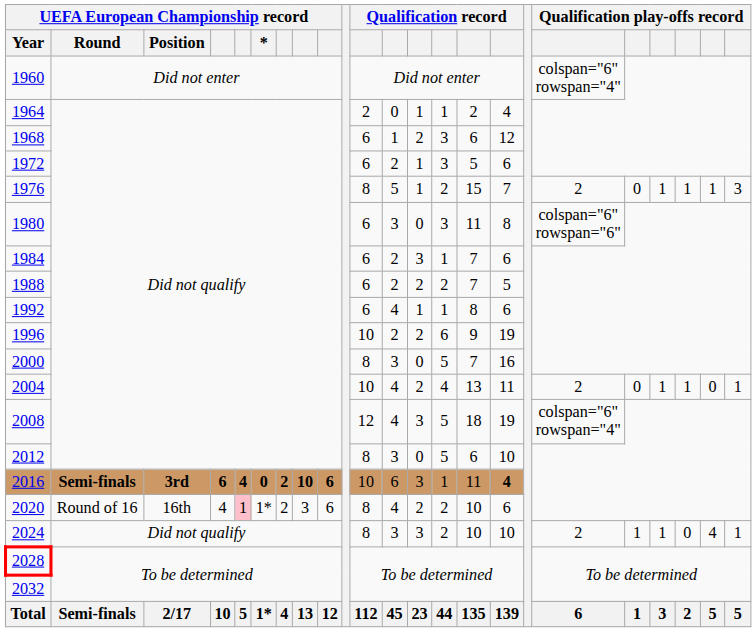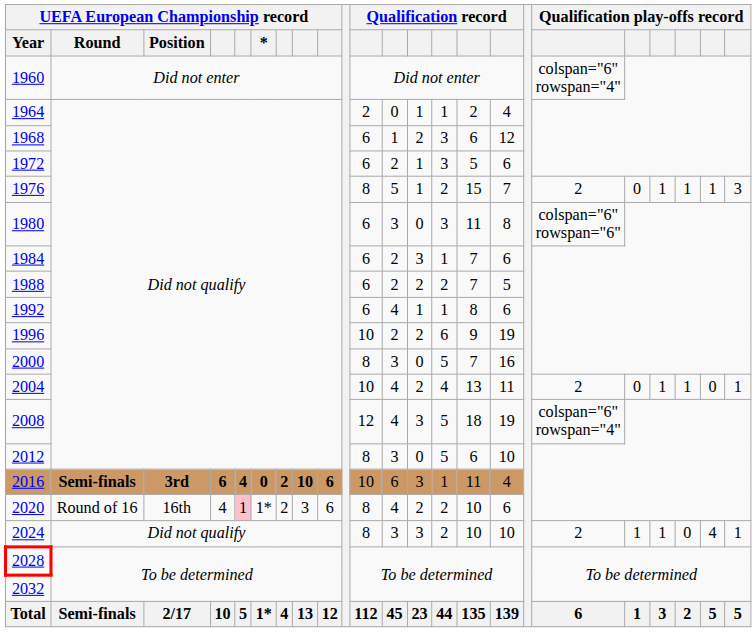(507, 481) bold -> (507, 481) normal
